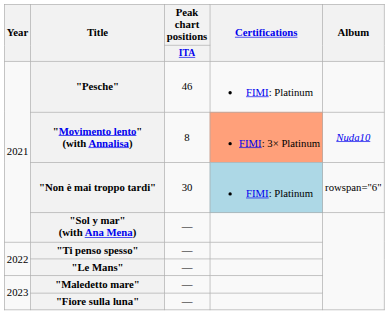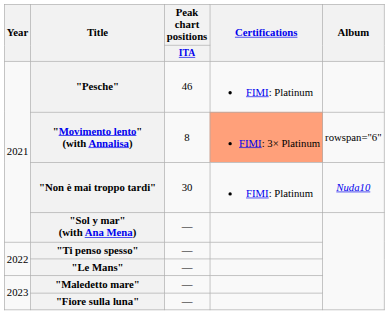(353, 137) Nuda10 -> (353, 137) rowspan="6"
(266, 194) lightblue background -> (266, 194) no background
(353, 187) rowspan="6" -> (353, 187) Nuda10
